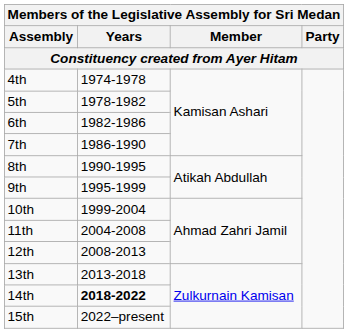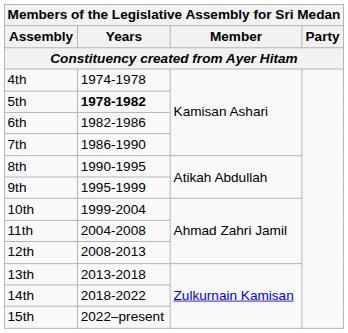(113, 101) normal -> (113, 101) bold
(113, 295) bold -> (113, 295) normal
